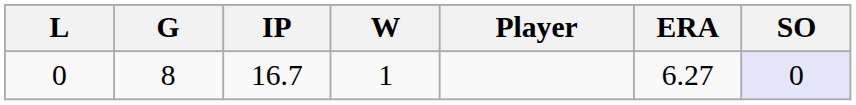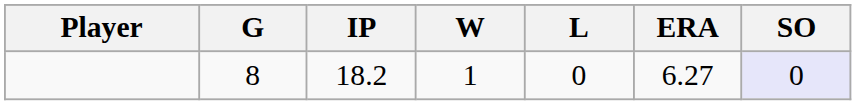columns swapped: (537, 27) <-> (59, 27)
(277, 74) 16.7 -> (361, 74) 18.2
